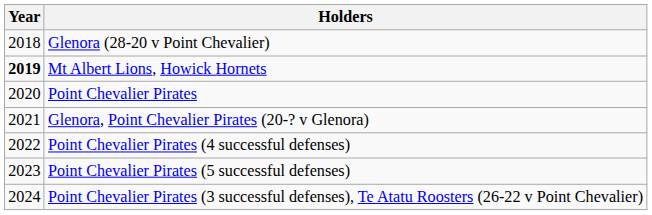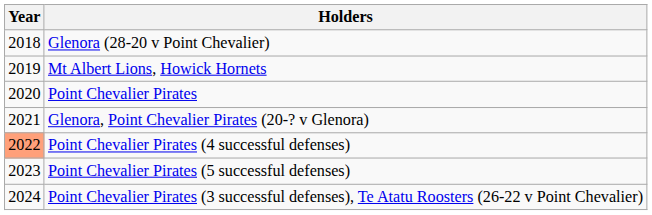(24, 68) bold -> (24, 68) normal
(24, 145) no background -> (24, 145) lightsalmon background
